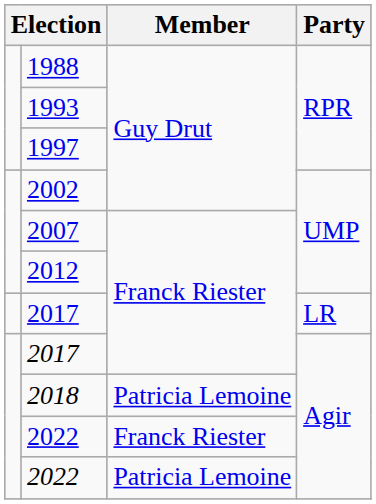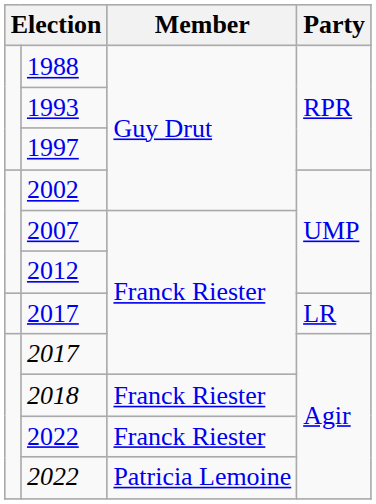(202, 395) Patricia Lemoine -> (189, 395) Franck Riester
